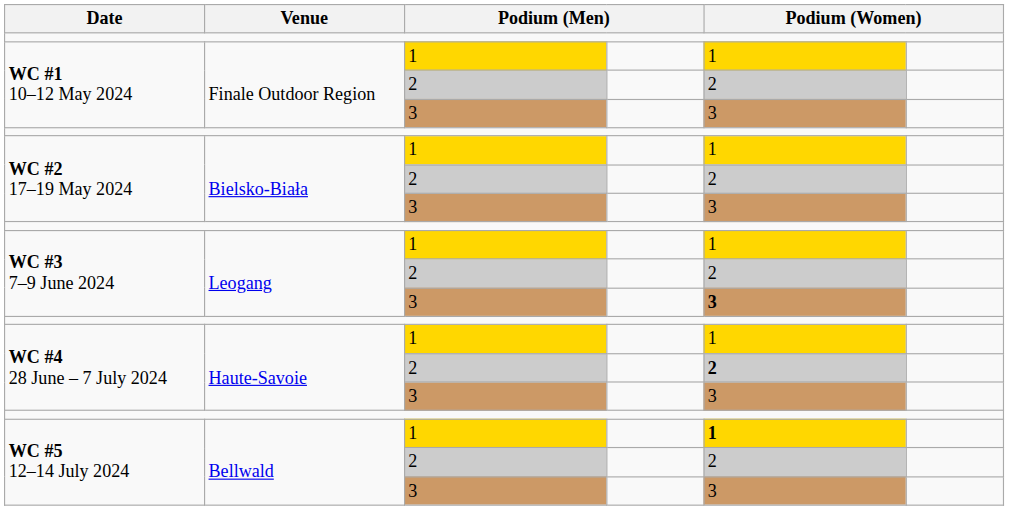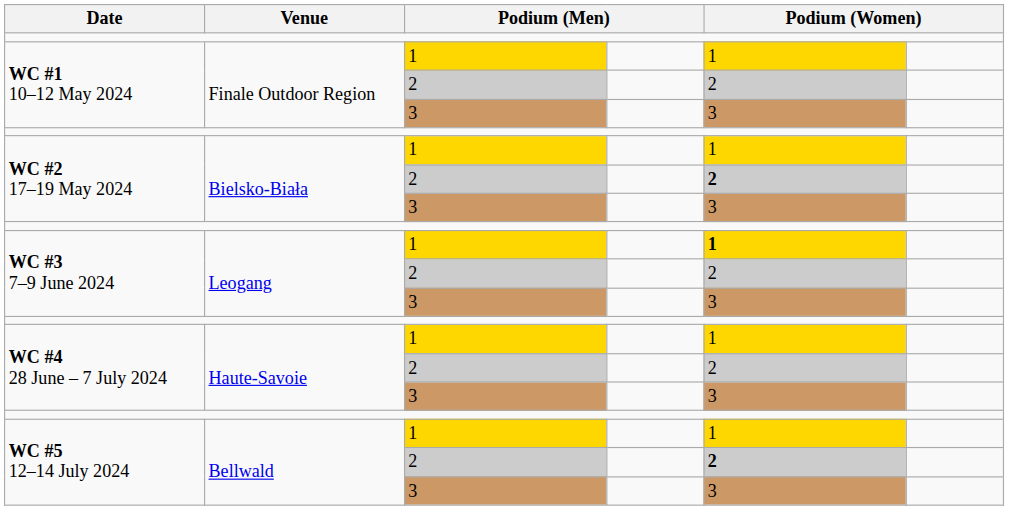(712, 178) normal -> (712, 178) bold
(712, 244) normal -> (712, 244) bold
(712, 301) bold -> (712, 301) normal
(712, 367) bold -> (712, 367) normal
(712, 433) bold -> (712, 433) normal
(712, 461) normal -> (712, 461) bold
